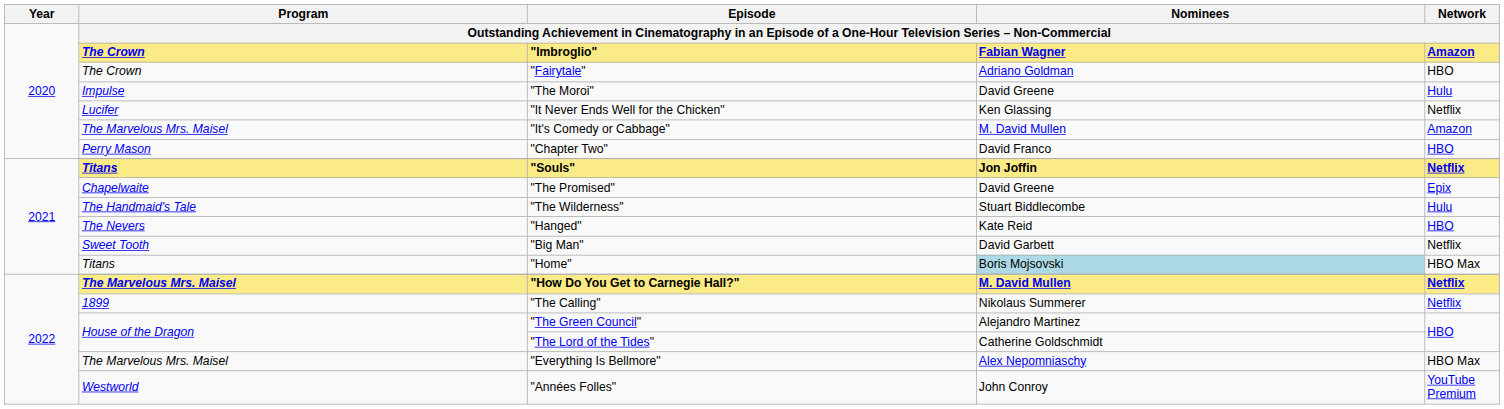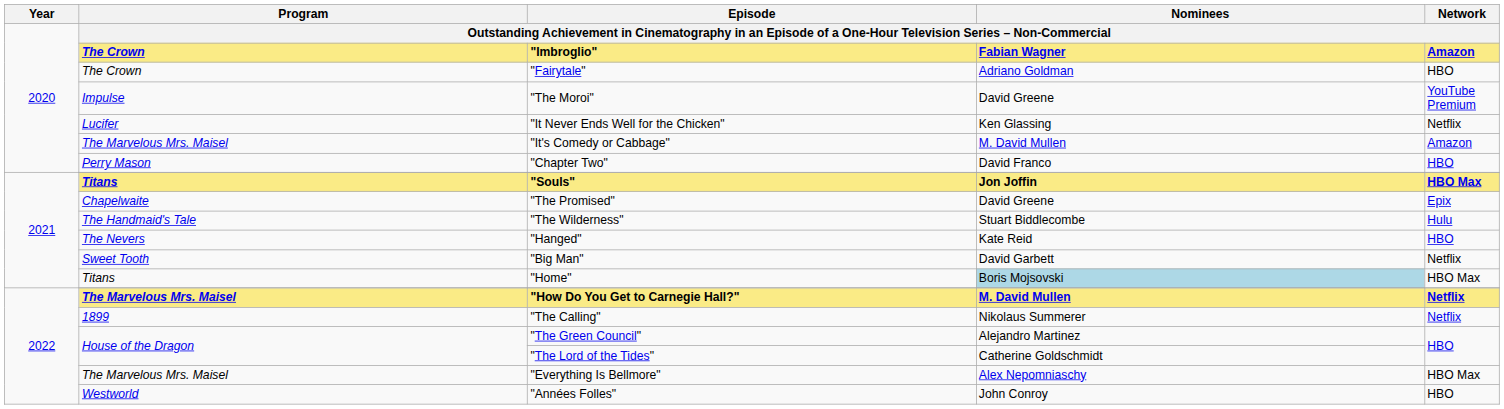(1440, 91) Hulu -> (1452, 98) YouTube Premium
(1446, 168) Netflix -> (1454, 182) HBO Max
(1452, 387) YouTube Premium -> (1441, 394) HBO
